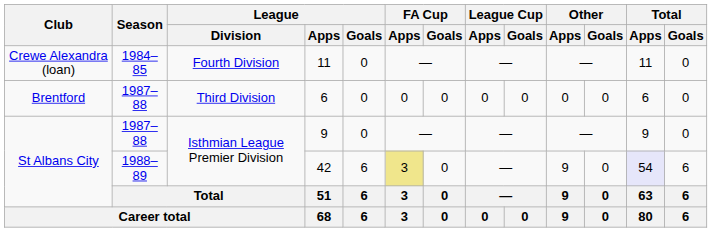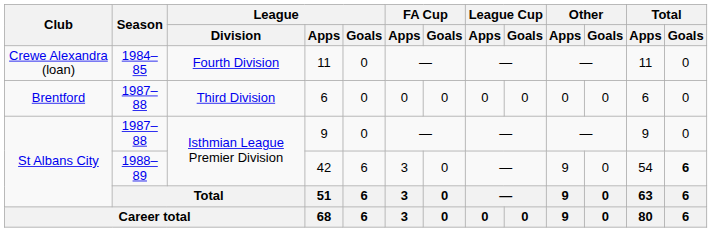(404, 168) khaki background -> (404, 168) no background
(645, 168) lavender background -> (645, 168) no background
(686, 168) normal -> (686, 168) bold
